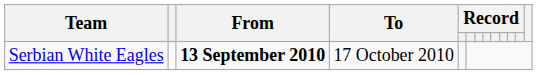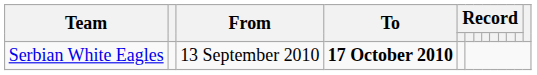(253, 55) bold -> (250, 55) normal
(394, 55) normal -> (390, 55) bold
